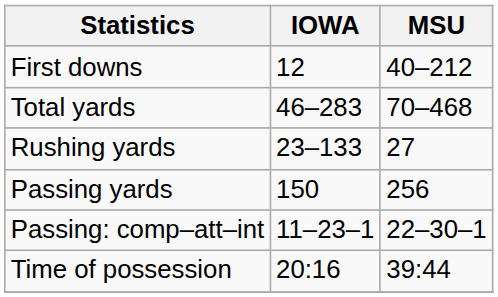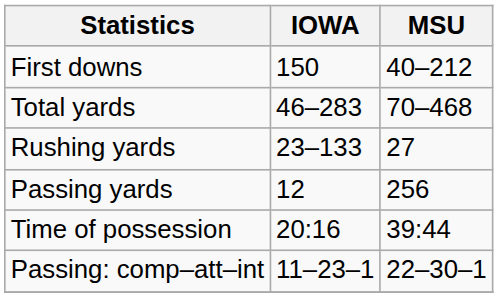(290, 66) 12 -> (298, 66) 150
(298, 189) 150 -> (290, 189) 12
rows swapped: (137, 229) <-> (121, 270)
